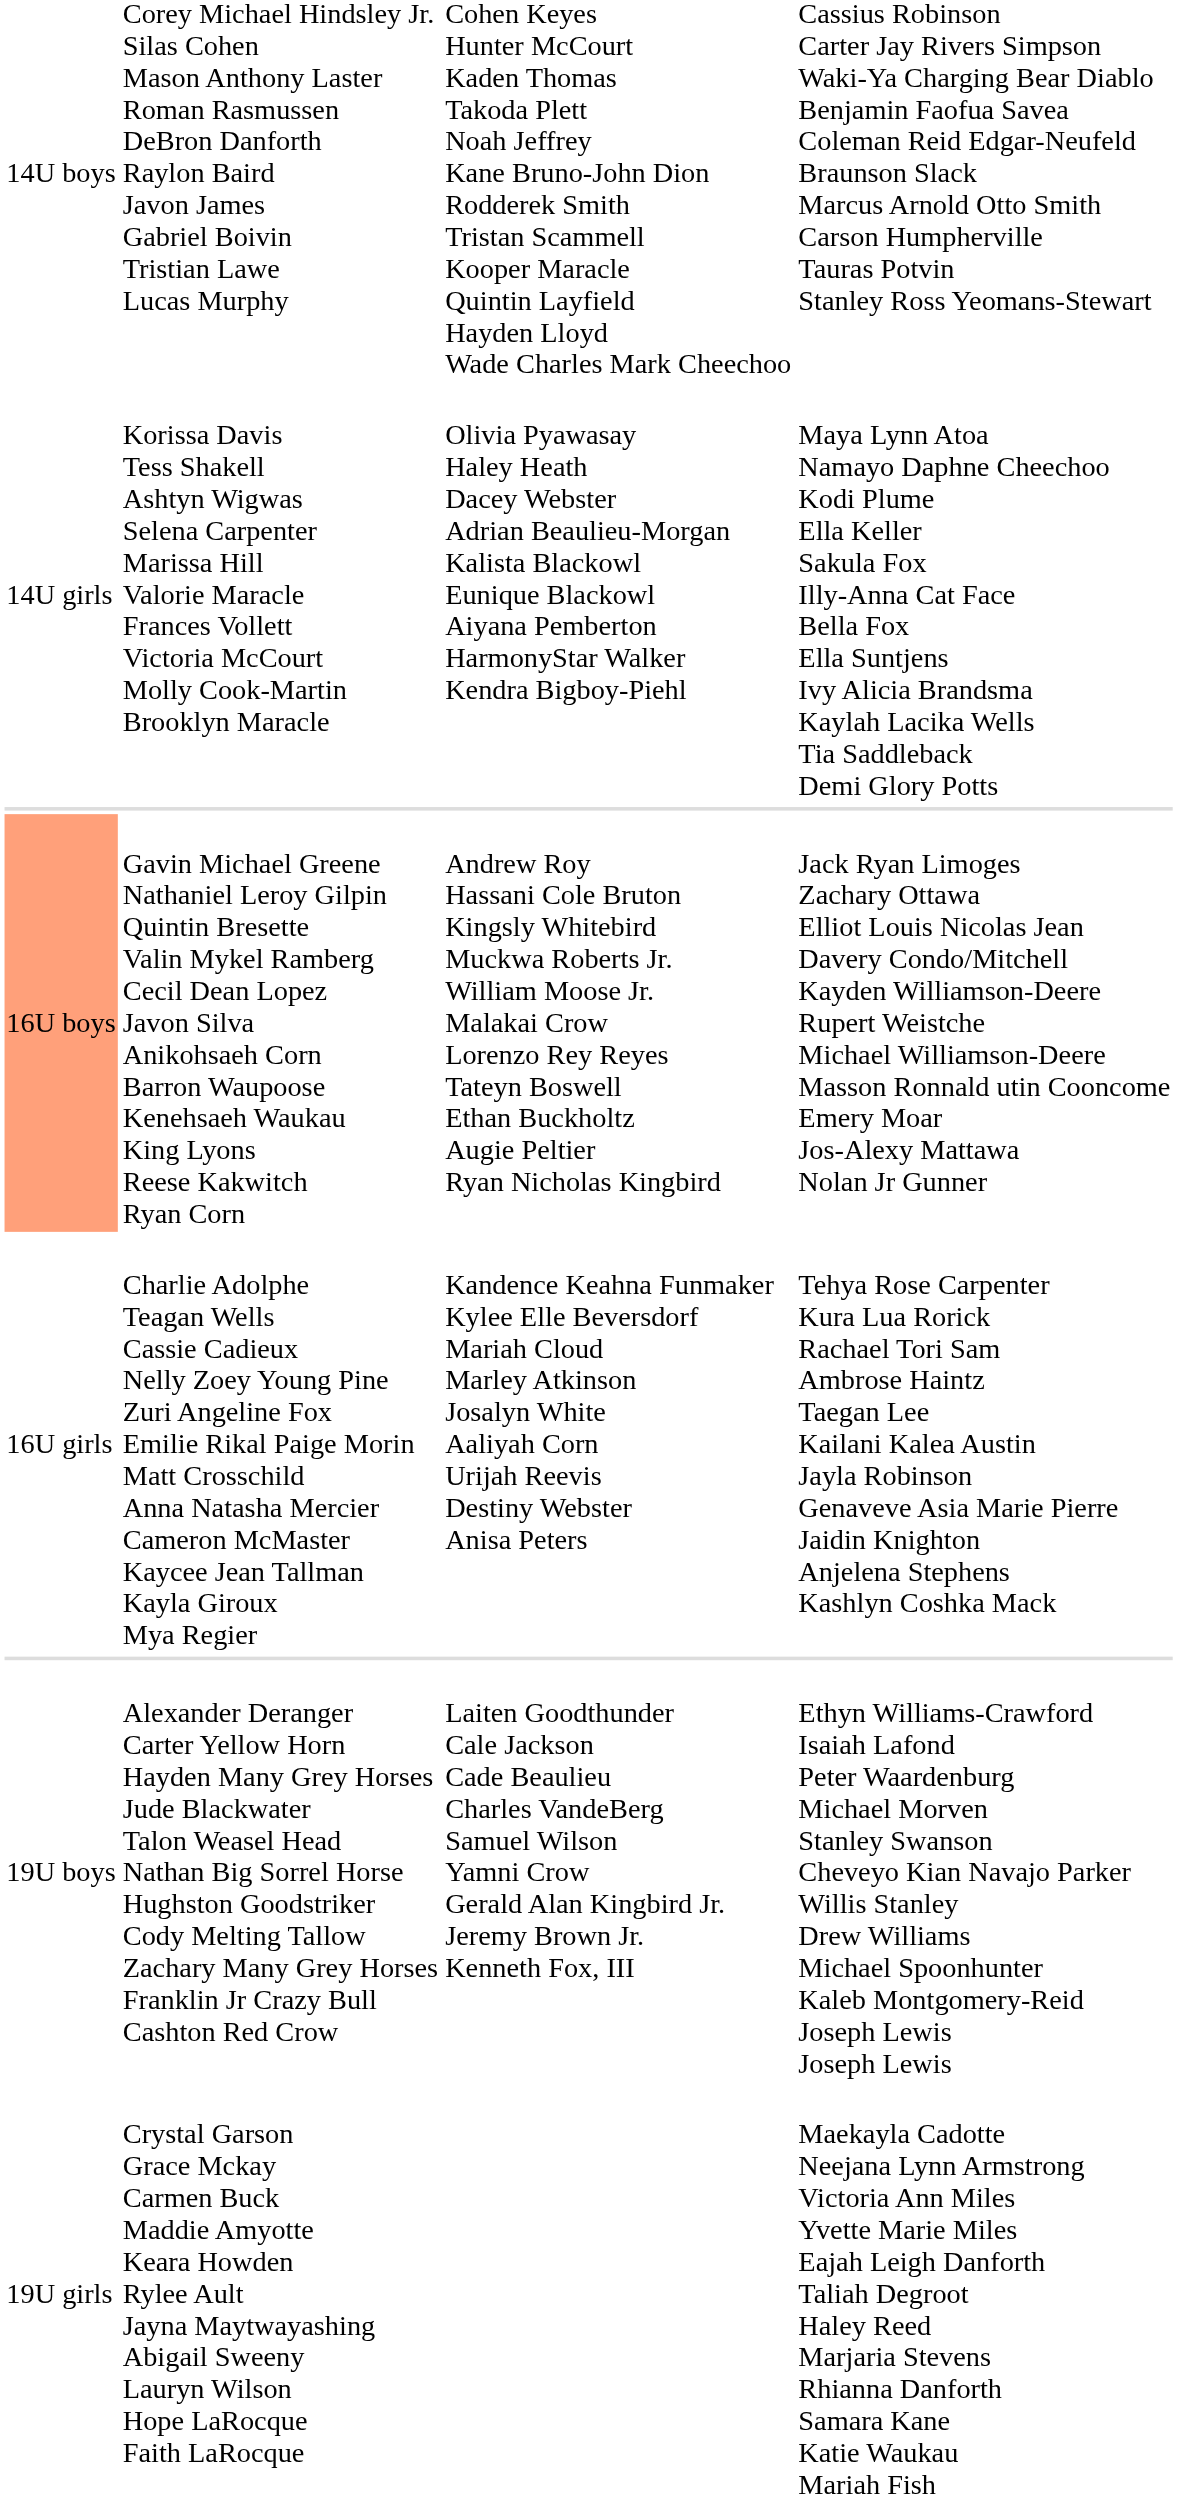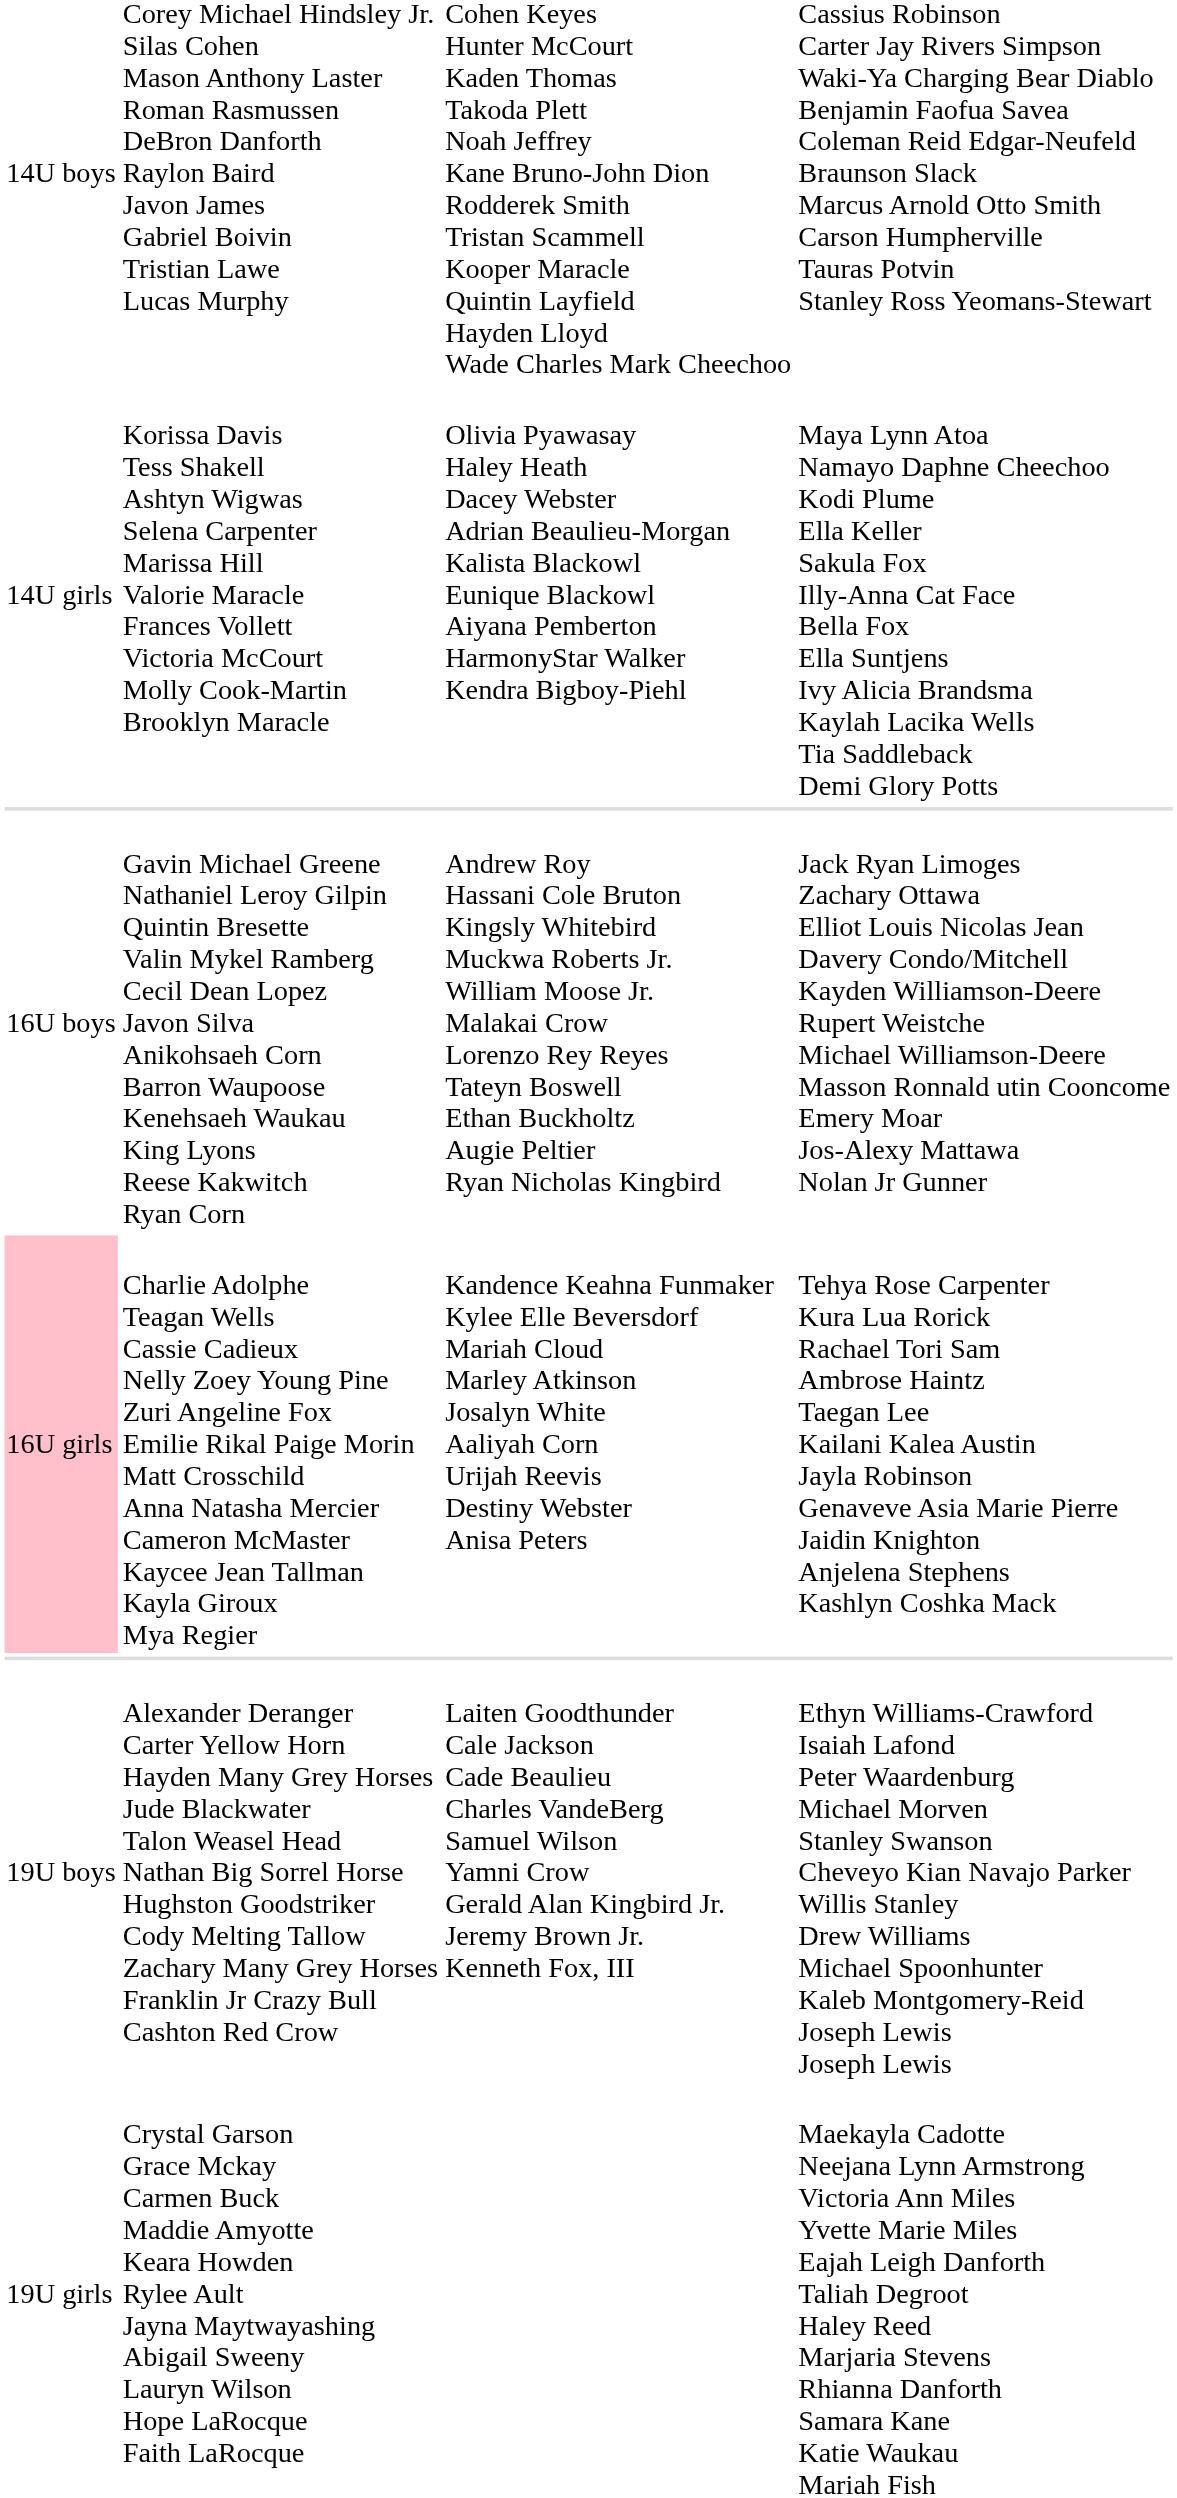(61, 1022) lightsalmon background -> (61, 1022) no background
(59, 1443) no background -> (59, 1443) pink background
